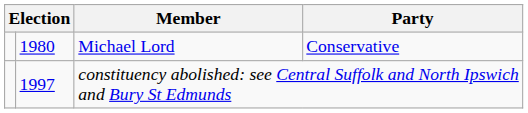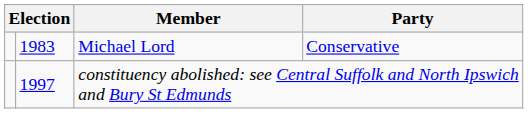(37, 46) 1980 -> (37, 46) 1983
